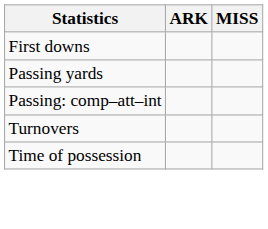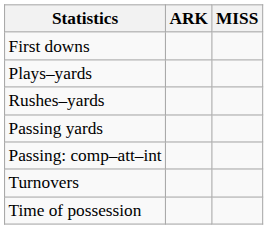+ row: (50, 73)
+ row: (57, 100)
